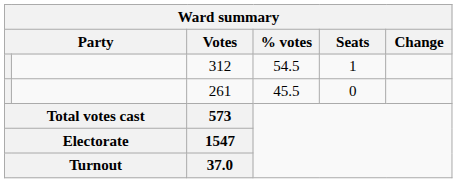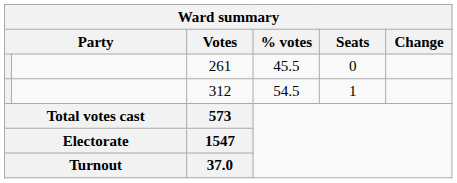rows swapped: (220, 66) <-> (220, 91)
